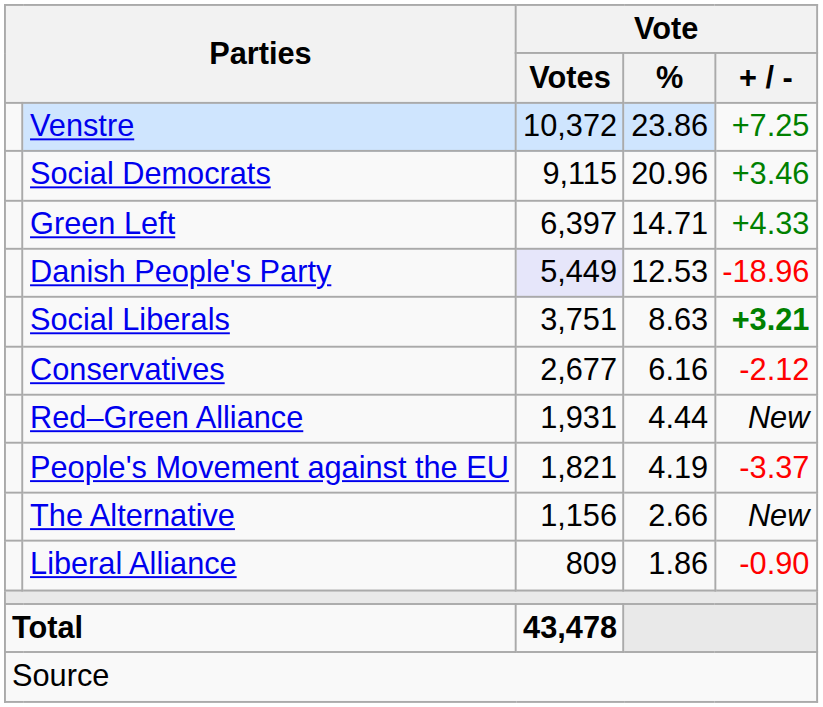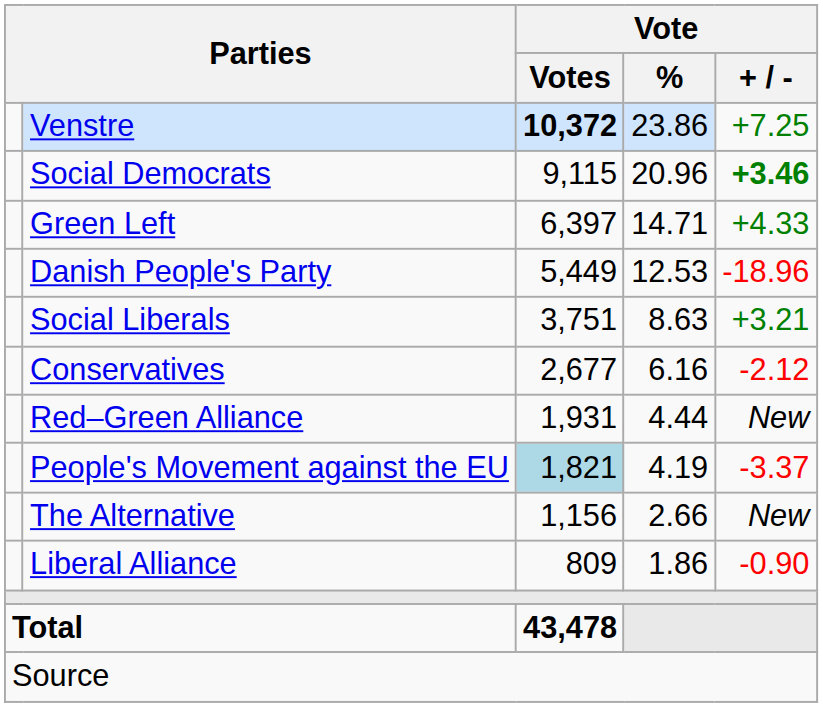(570, 126) normal -> (570, 126) bold
(771, 175) normal -> (771, 175) bold
(579, 272) lavender background -> (579, 272) no background
(771, 321) bold -> (771, 321) normal
(579, 467) no background -> (579, 467) lightblue background
